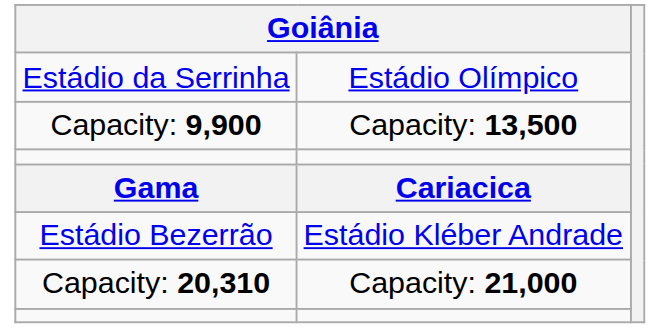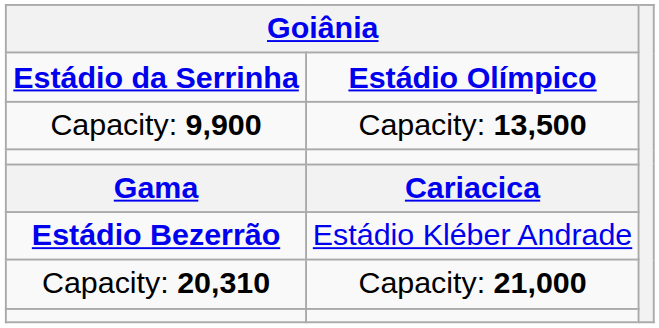(156, 76) normal -> (156, 76) bold
(463, 76) normal -> (473, 76) bold
(156, 235) normal -> (156, 235) bold
